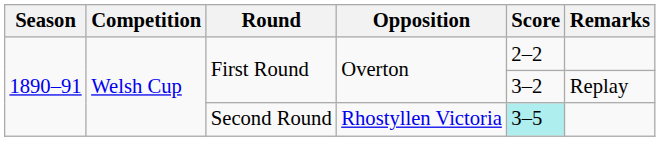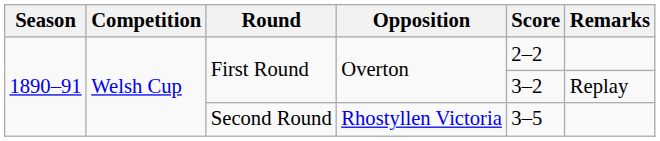(527, 119) paleturquoise background -> (527, 119) no background
